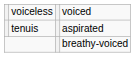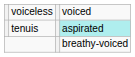(83, 28) no background -> (83, 28) paleturquoise background
